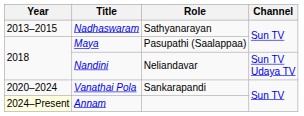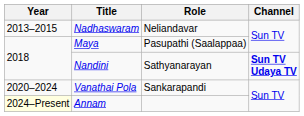(178, 28) Sathyanarayan -> (171, 28) Neliandavar
(171, 66) Neliandavar -> (178, 66) Sathyanarayan
(273, 66) normal -> (274, 66) bold
